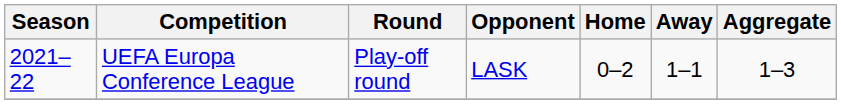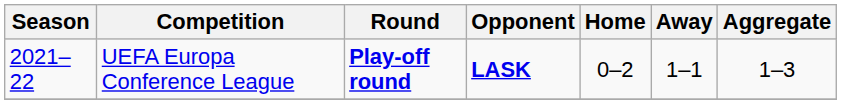(391, 68) normal -> (389, 68) bold
(499, 68) normal -> (501, 68) bold
